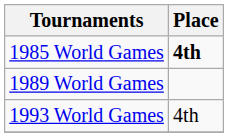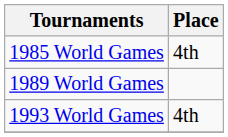(187, 52) bold -> (186, 52) normal
